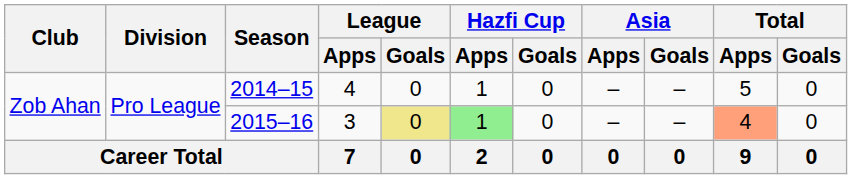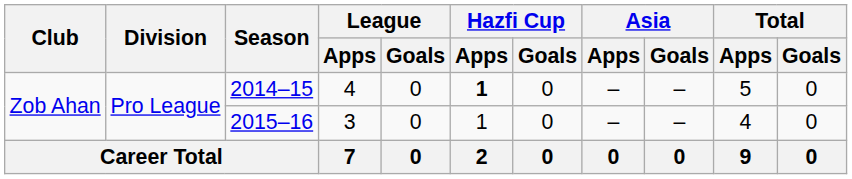(482, 88) normal -> (482, 88) bold
(416, 122) khaki background -> (416, 122) no background
(482, 122) lightgreen background -> (482, 122) no background
(745, 122) lightsalmon background -> (745, 122) no background
